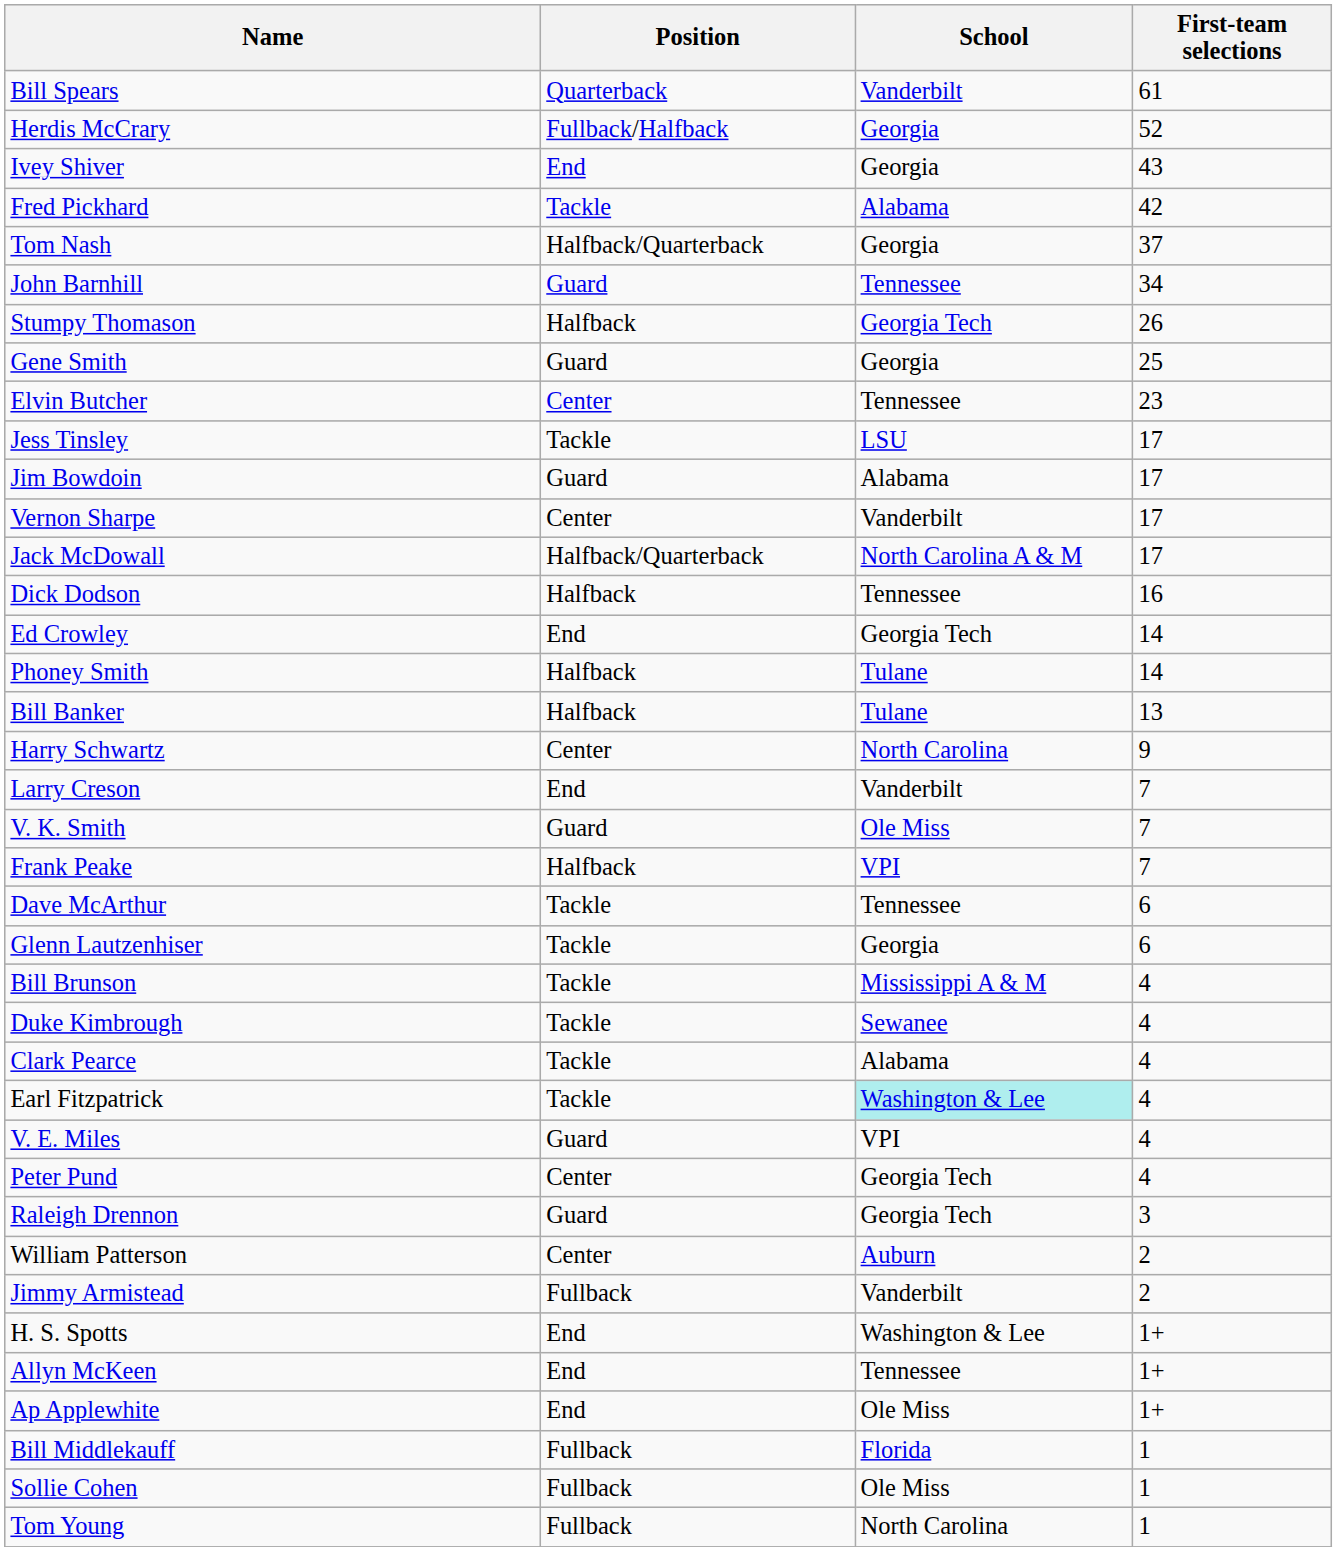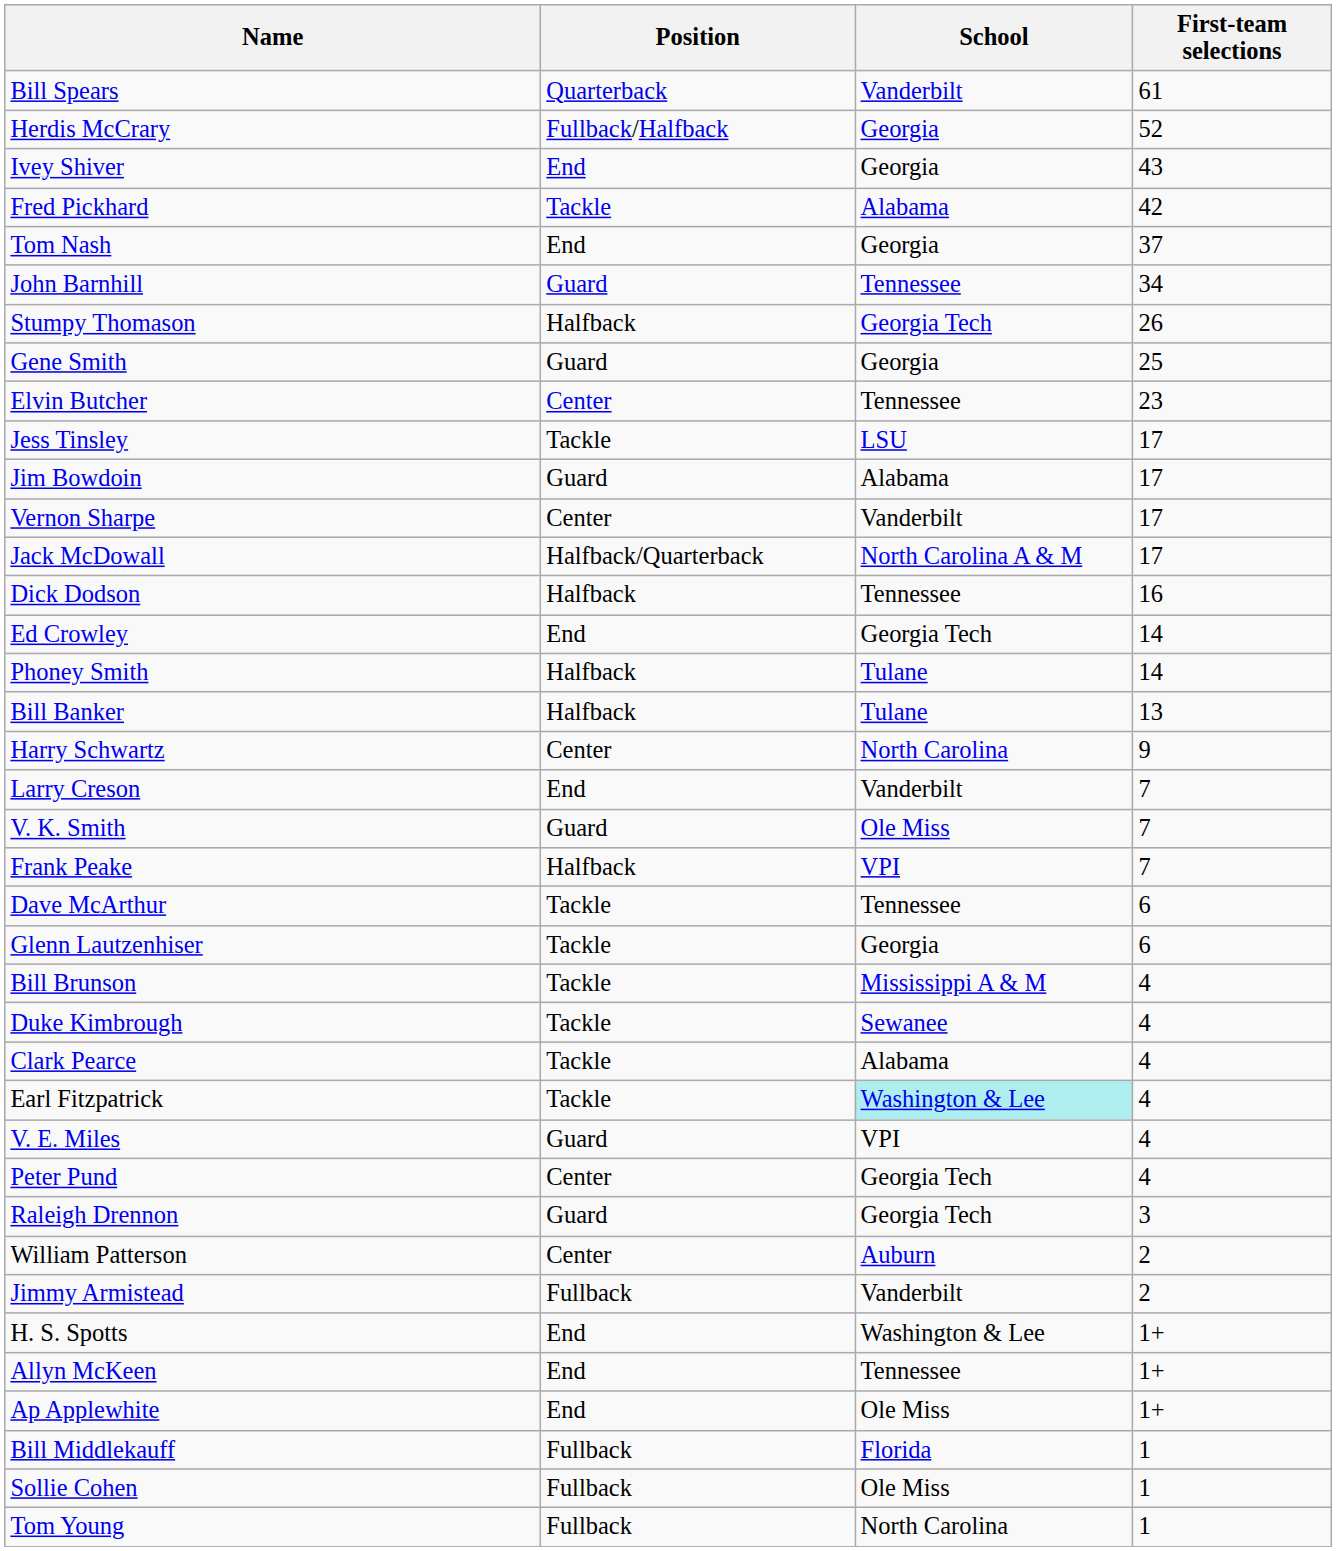(655, 245) Halfback/Quarterback -> (566, 245) End
